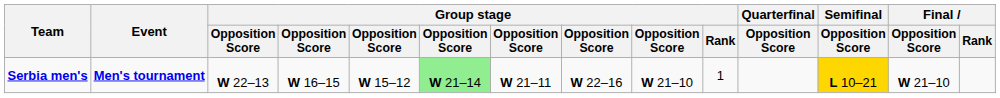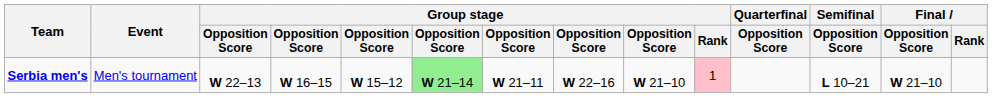(149, 76) bold -> (145, 76) normal
(720, 76) no background -> (713, 76) pink background
(853, 83) gold background -> (845, 83) no background
